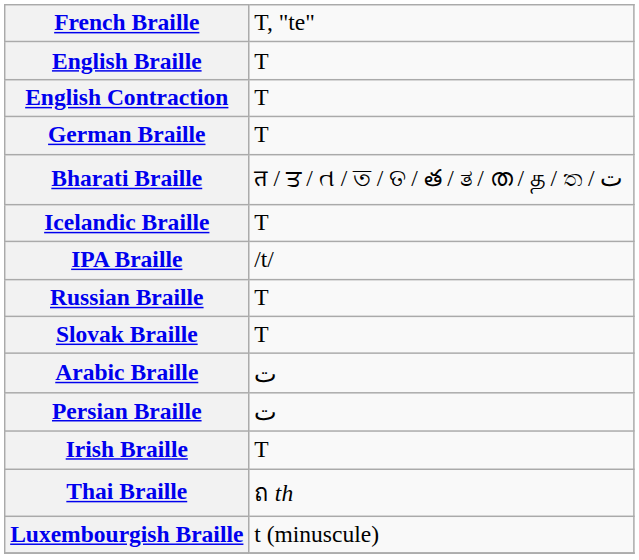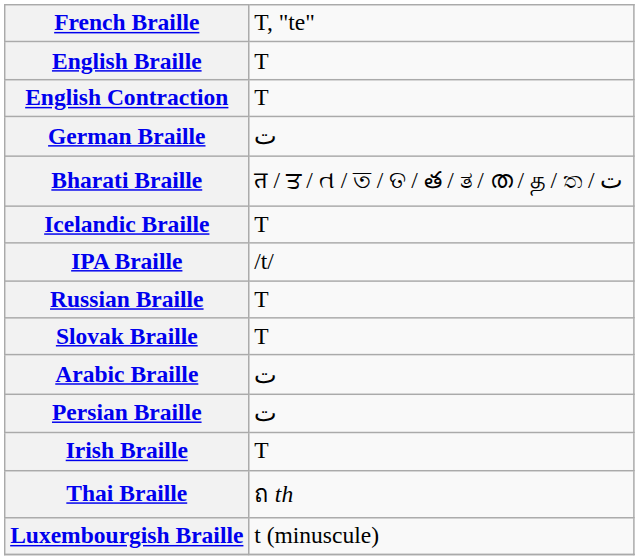(261, 135) T -> (265, 136) ت
